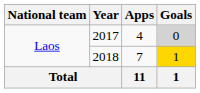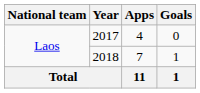(176, 35) lightgrey background -> (176, 35) no background
(176, 56) gold background -> (176, 56) no background
